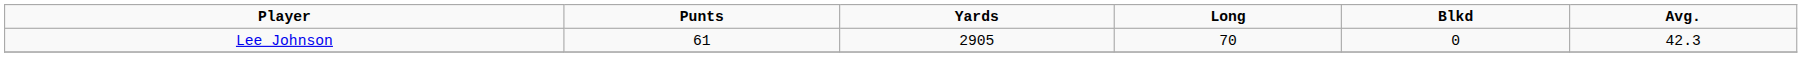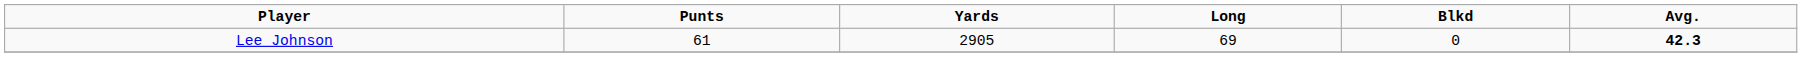(1228, 40) 70 -> (1228, 40) 69
(1683, 40) normal -> (1683, 40) bold
